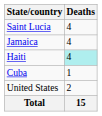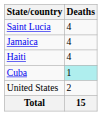(69, 57) paleturquoise background -> (69, 57) no background
(69, 73) no background -> (69, 73) paleturquoise background
